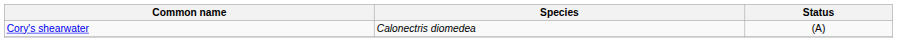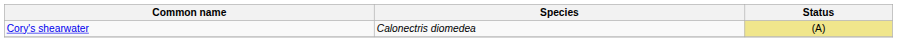(818, 28) no background -> (818, 28) khaki background
